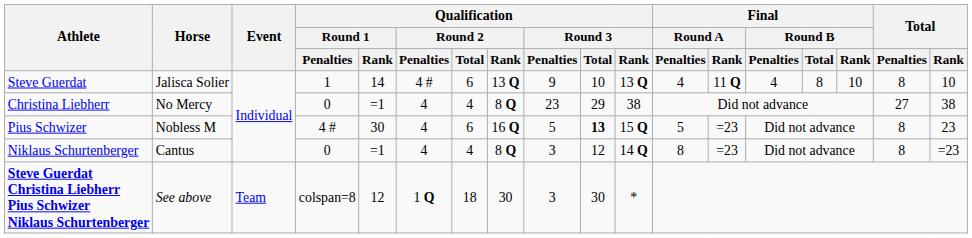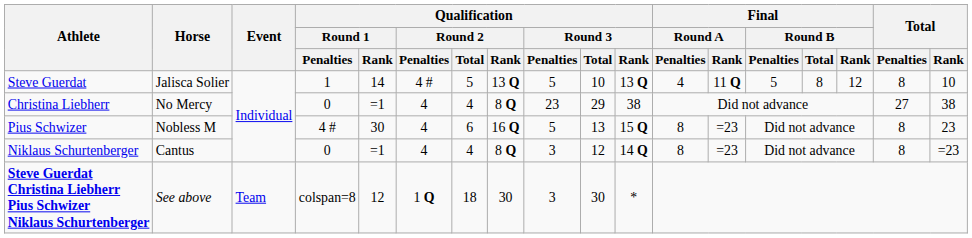(470, 82) 6 -> (470, 82) 5
(552, 82) 9 -> (552, 82) 5
(774, 82) 4 -> (774, 82) 5
(855, 82) 10 -> (855, 82) 12
(598, 127) bold -> (598, 127) normal
(680, 127) 5 -> (680, 127) 8
